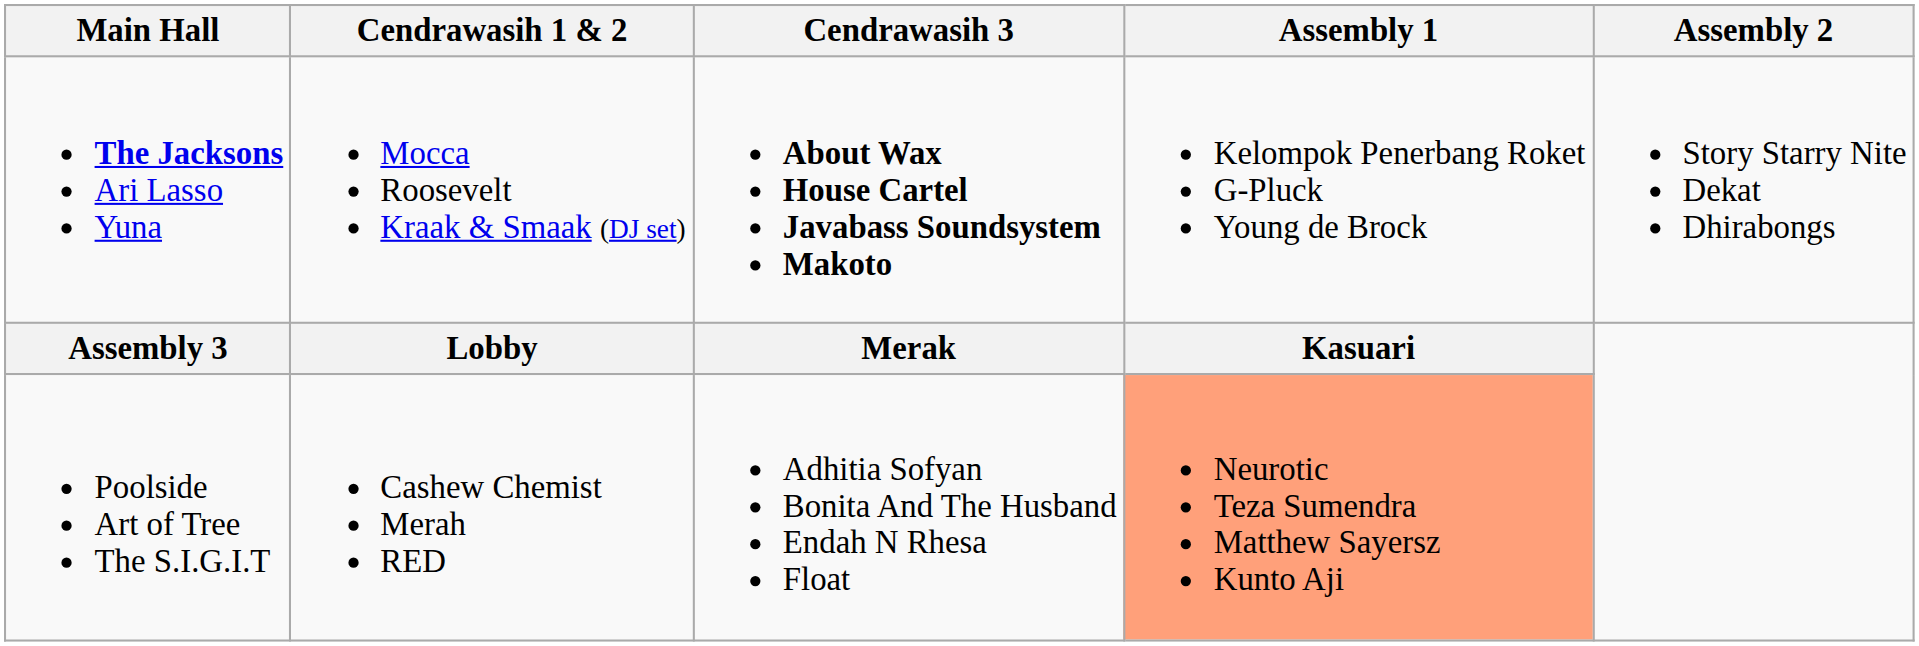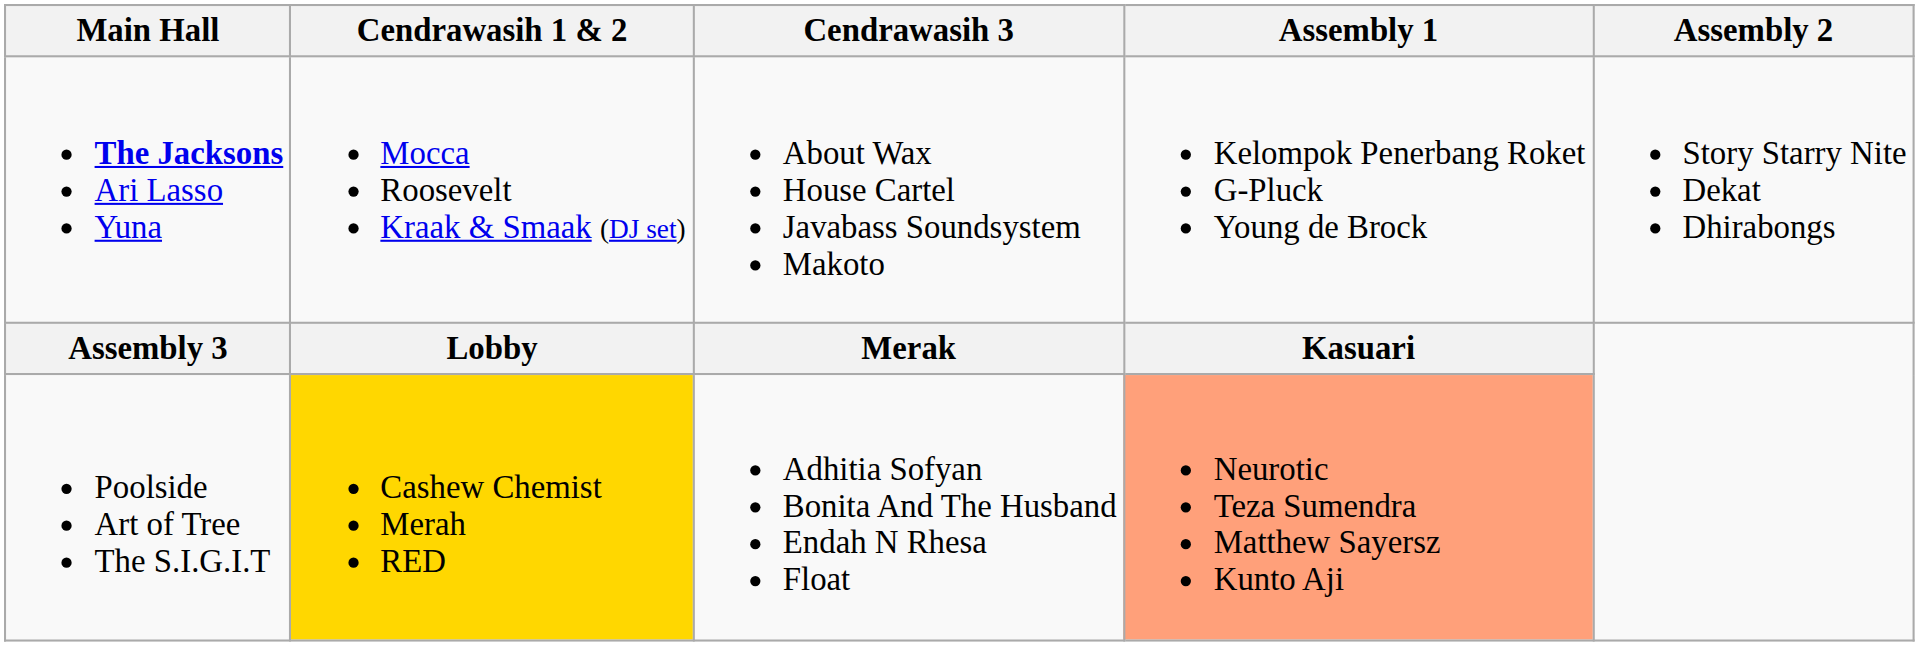(909, 208) bold -> (909, 208) normal
(492, 525) no background -> (492, 525) gold background
